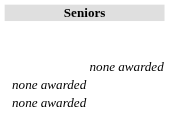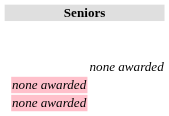(49, 85) no background -> (49, 85) pink background
(49, 103) no background -> (49, 103) pink background
